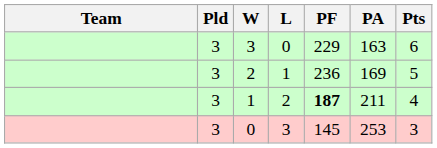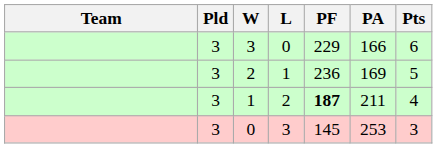(373, 45) 163 -> (373, 45) 166
